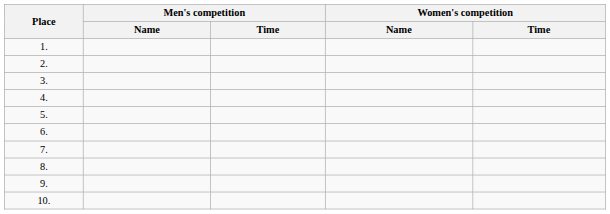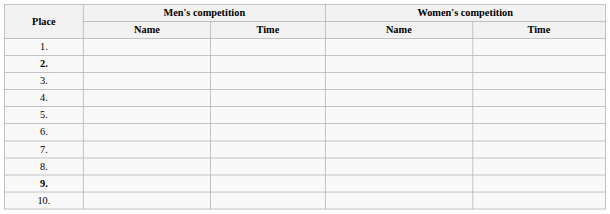(44, 64) normal -> (44, 64) bold
(44, 183) normal -> (44, 183) bold
